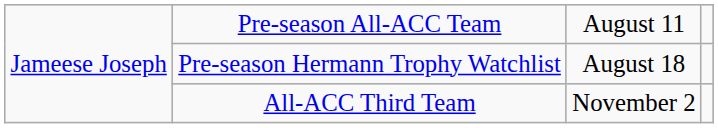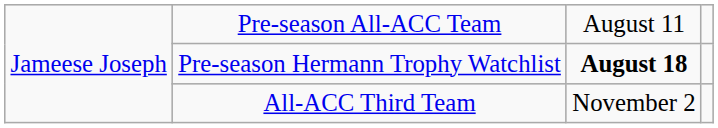(634, 63) normal -> (634, 63) bold
